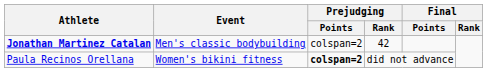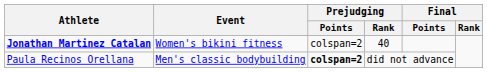(231, 43) Men's classic bodybuilding -> (219, 43) Women's bikini fitness
(383, 43) 42 -> (383, 43) 40
(219, 60) Women's bikini fitness -> (231, 60) Men's classic bodybuilding
